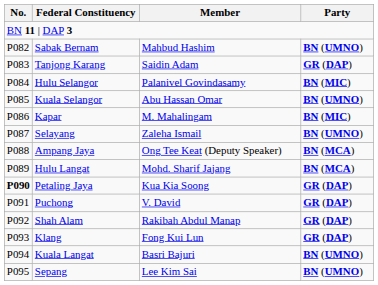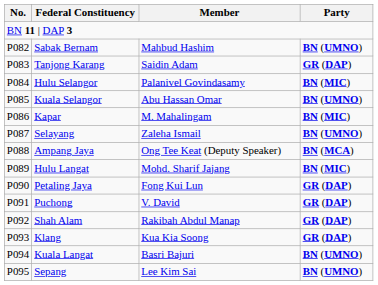(329, 168) BN (MCA) -> (326, 168) BN (MIC)
(18, 185) bold -> (18, 185) normal
(175, 185) Kua Kia Soong -> (172, 185) Fong Kui Lun
(173, 237) Fong Kui Lun -> (175, 237) Kua Kia Soong
